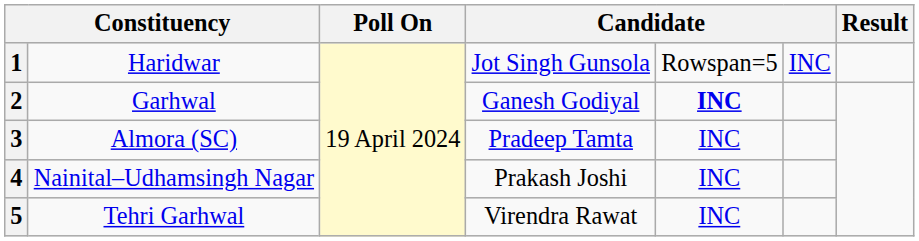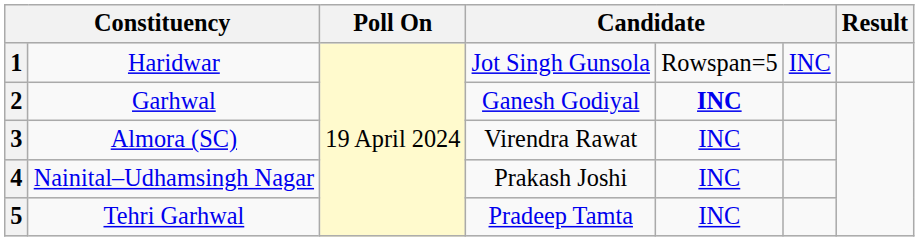(561, 139) Pradeep Tamta -> (561, 139) Virendra Rawat
(561, 216) Virendra Rawat -> (561, 216) Pradeep Tamta
